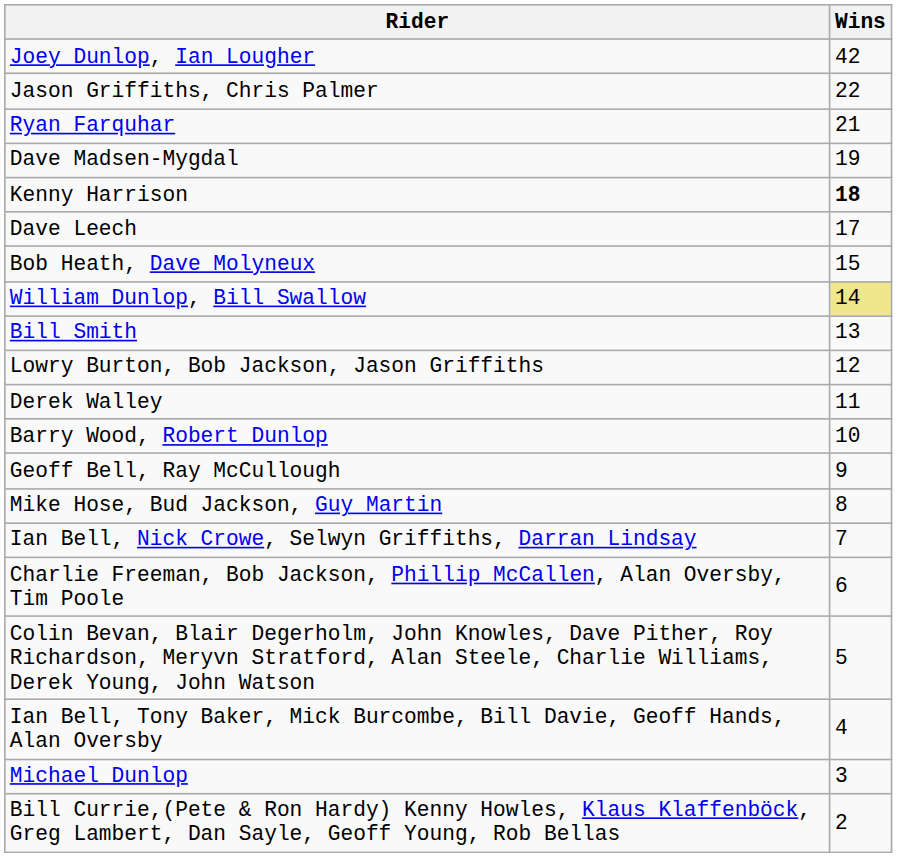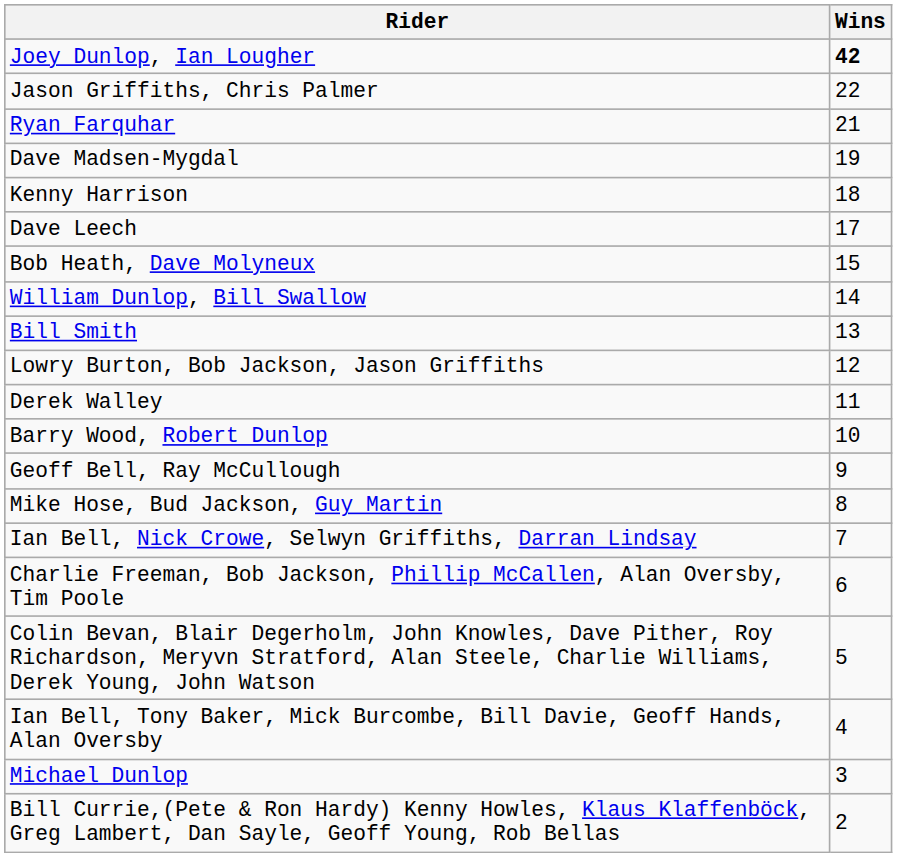(848, 57) normal -> (848, 57) bold
(848, 195) bold -> (848, 195) normal
(848, 298) khaki background -> (848, 298) no background
